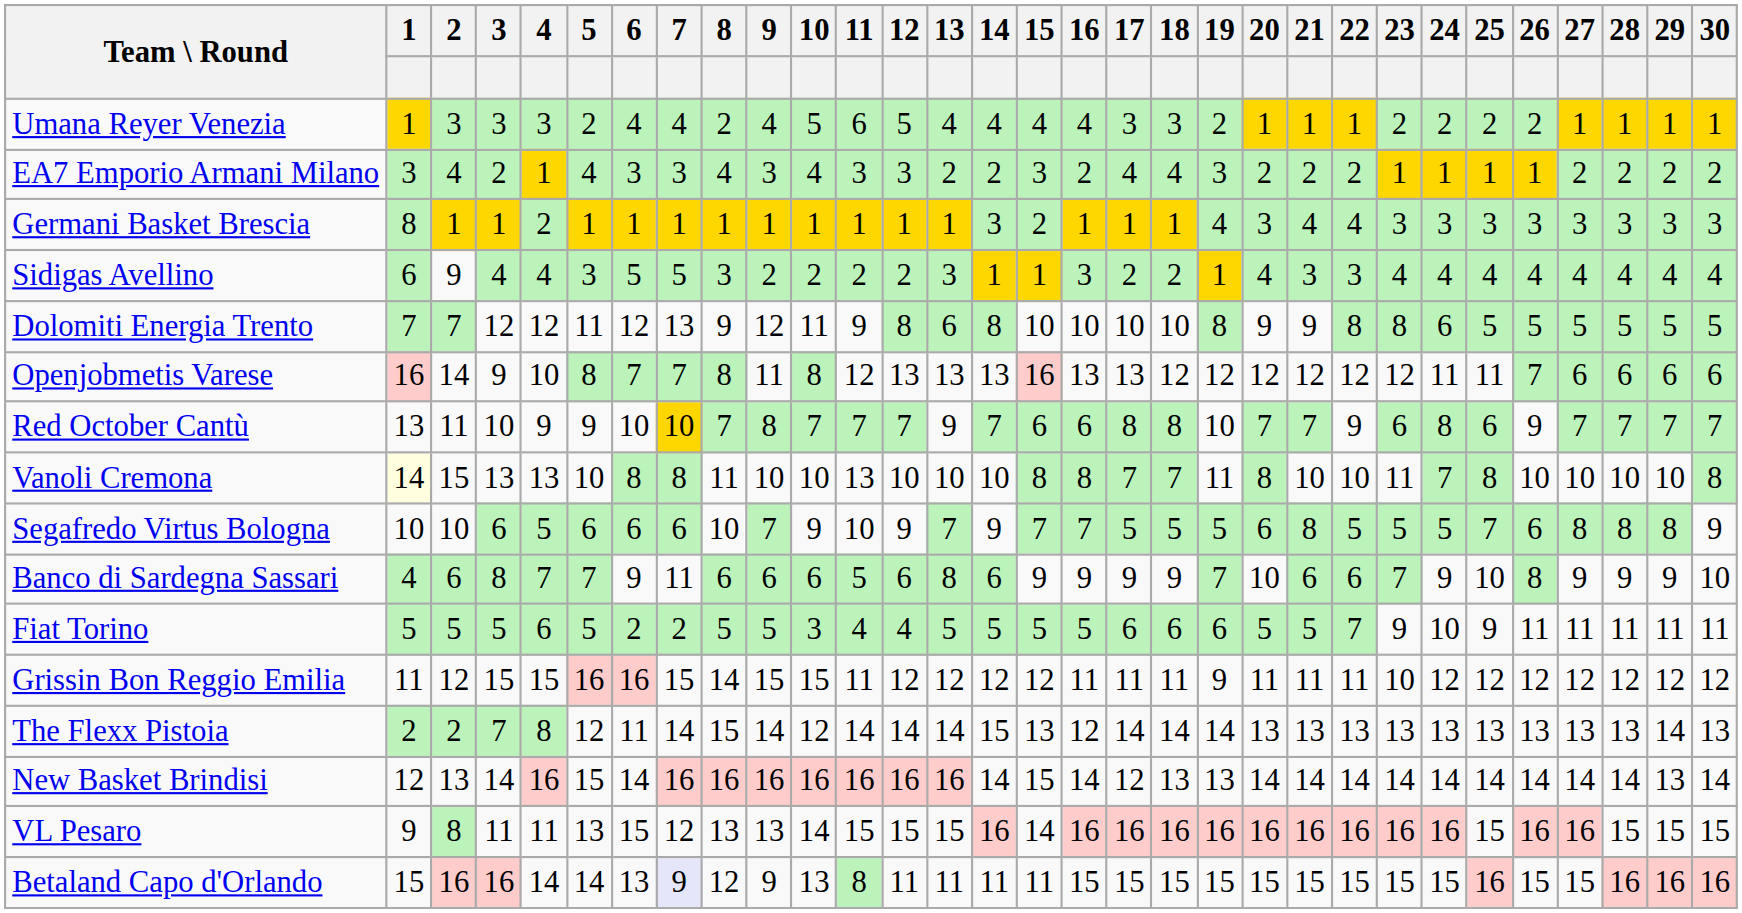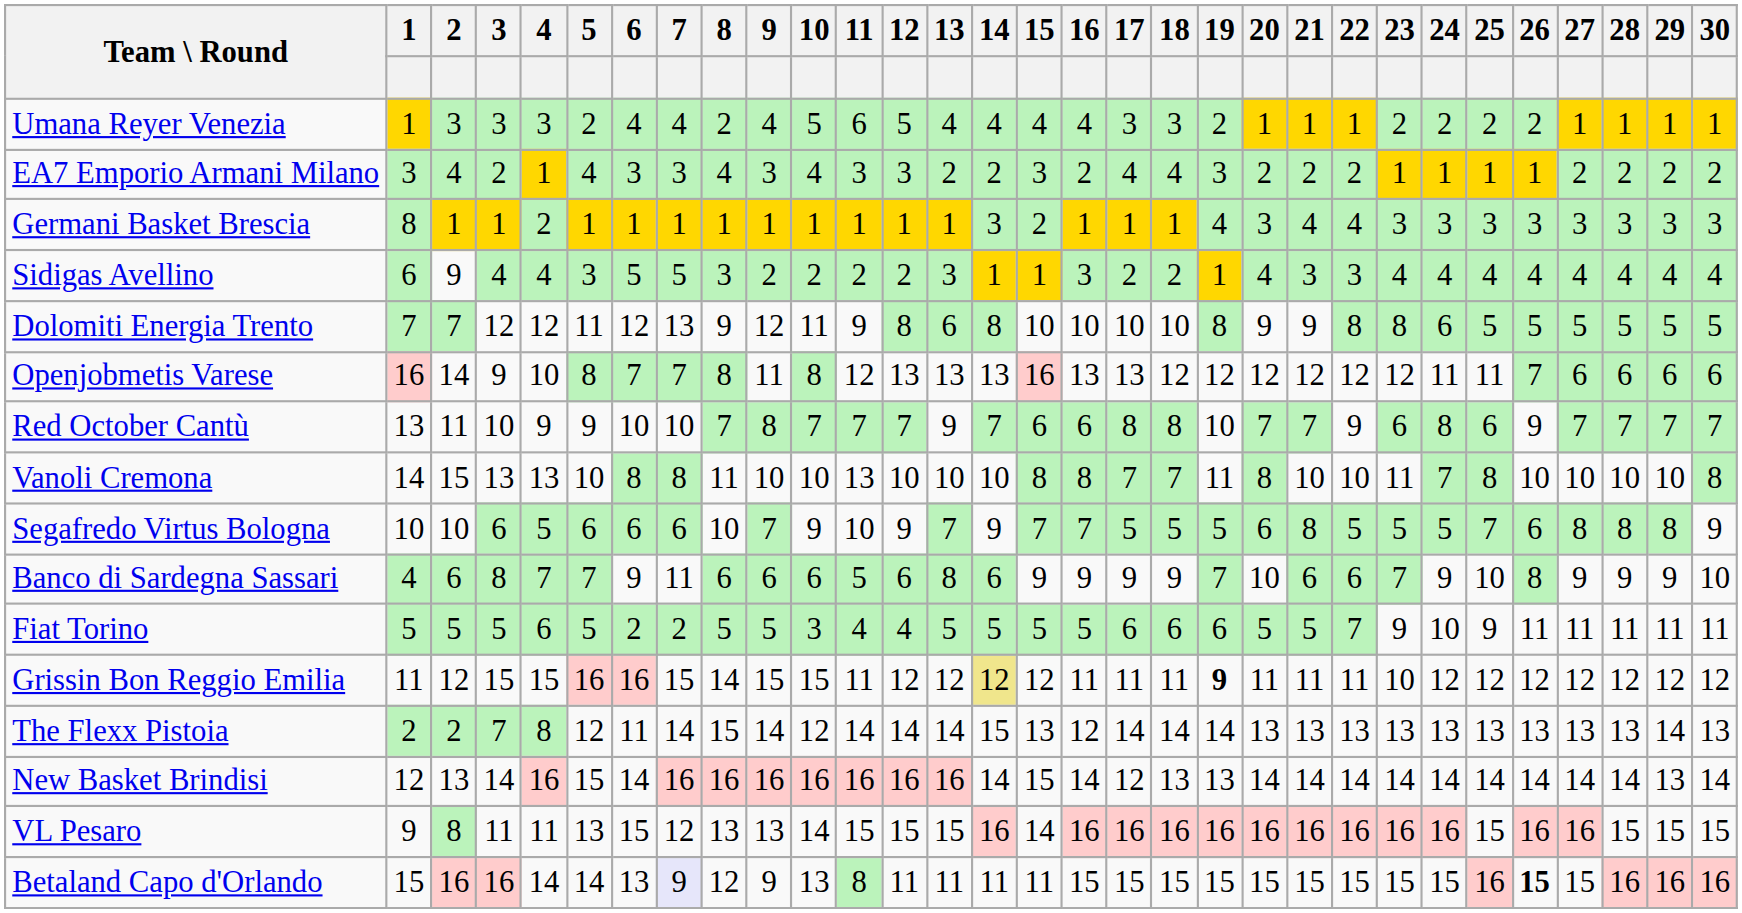(679, 426) gold background -> (679, 426) no background
(409, 477) lightyellow background -> (409, 477) no background
(994, 679) no background -> (994, 679) khaki background
(1219, 679) normal -> (1219, 679) bold
(1535, 882) normal -> (1535, 882) bold
